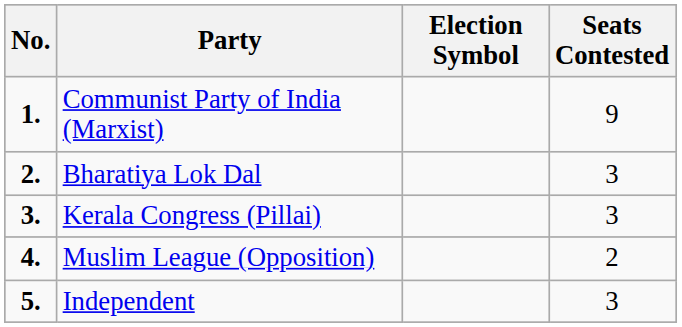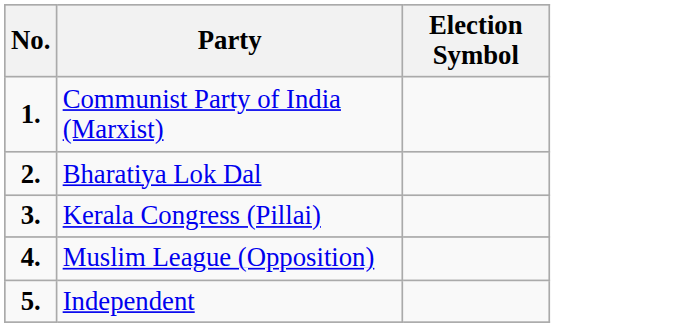- column: (612, 40)
